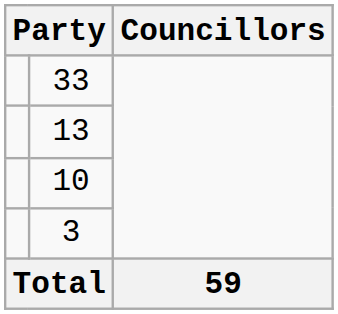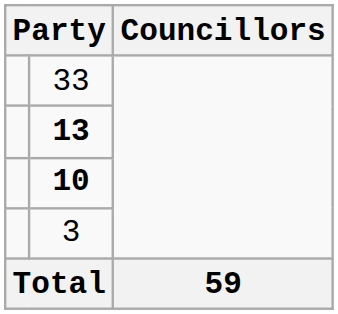(71, 132) normal -> (71, 132) bold
(71, 182) normal -> (71, 182) bold
